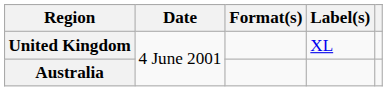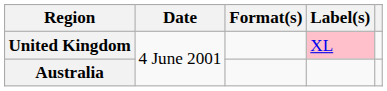(322, 45) no background -> (322, 45) pink background
